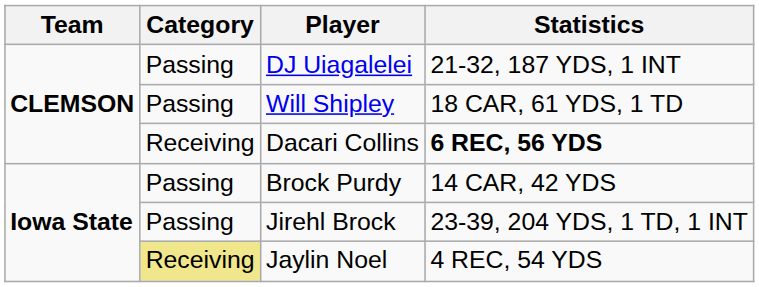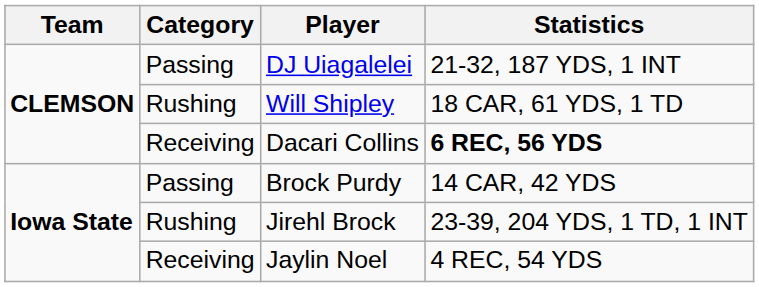(190, 103) Passing -> (191, 103) Rushing
(190, 221) Passing -> (191, 221) Rushing
(200, 260) khaki background -> (200, 260) no background
